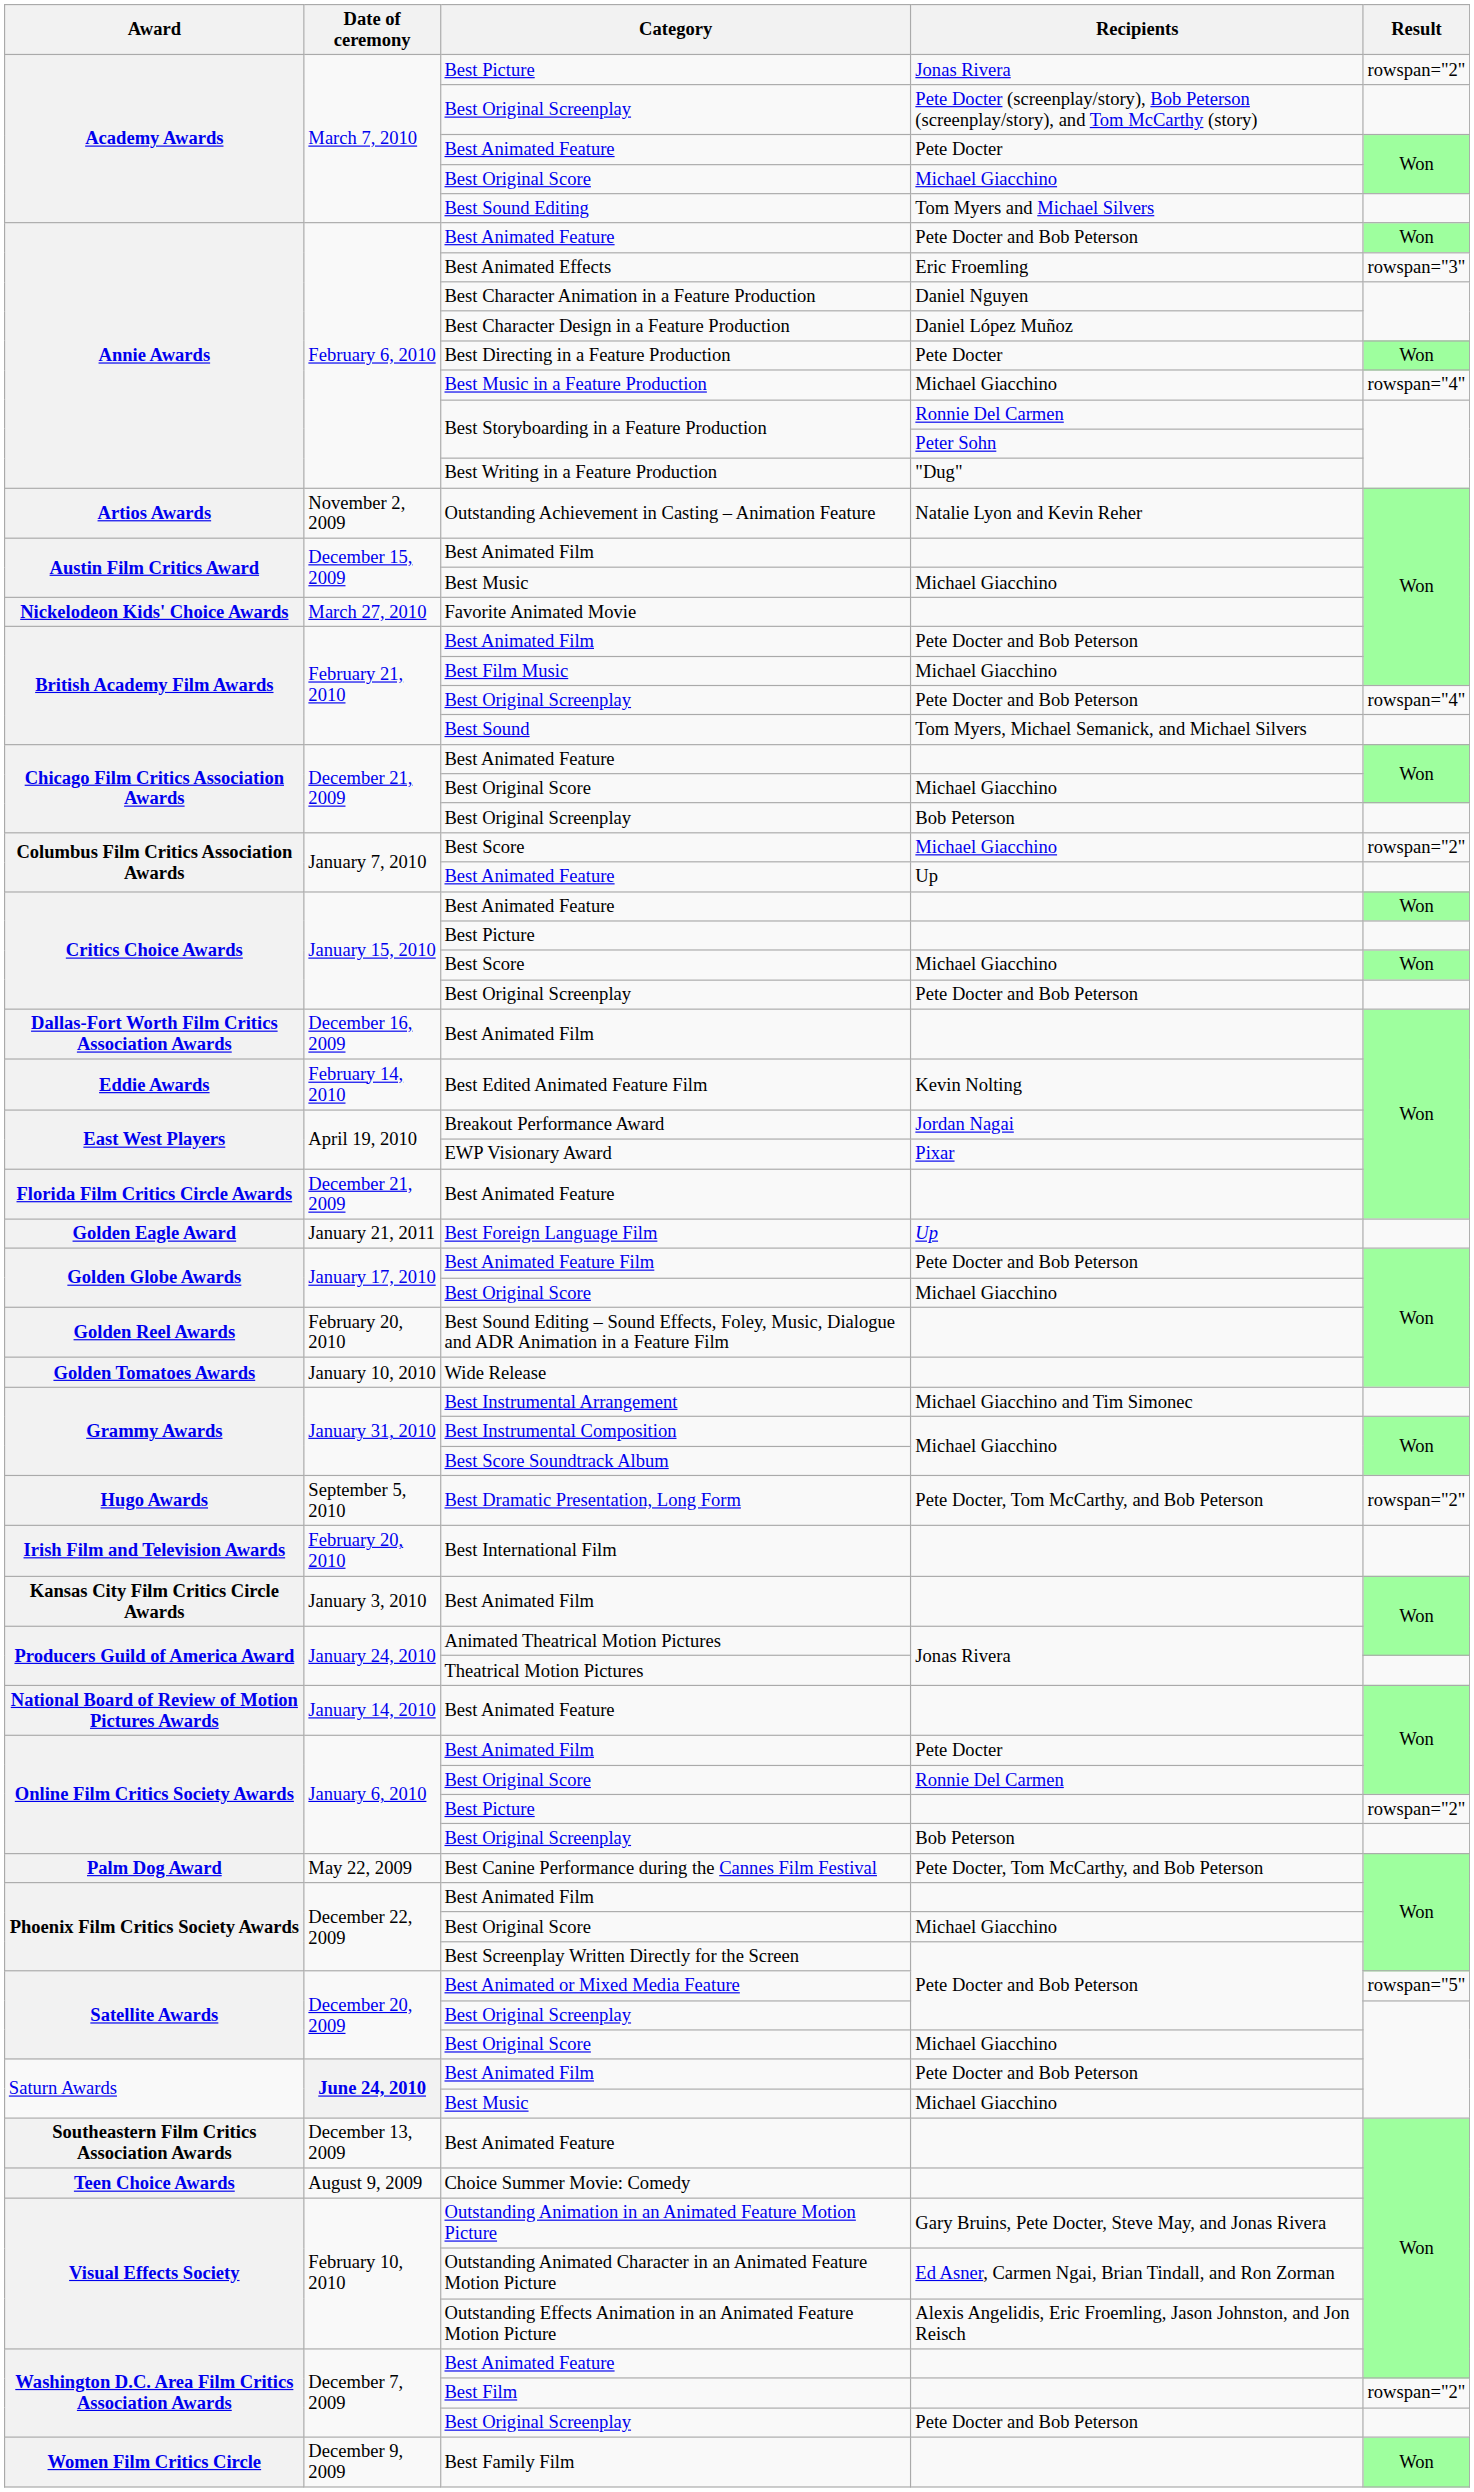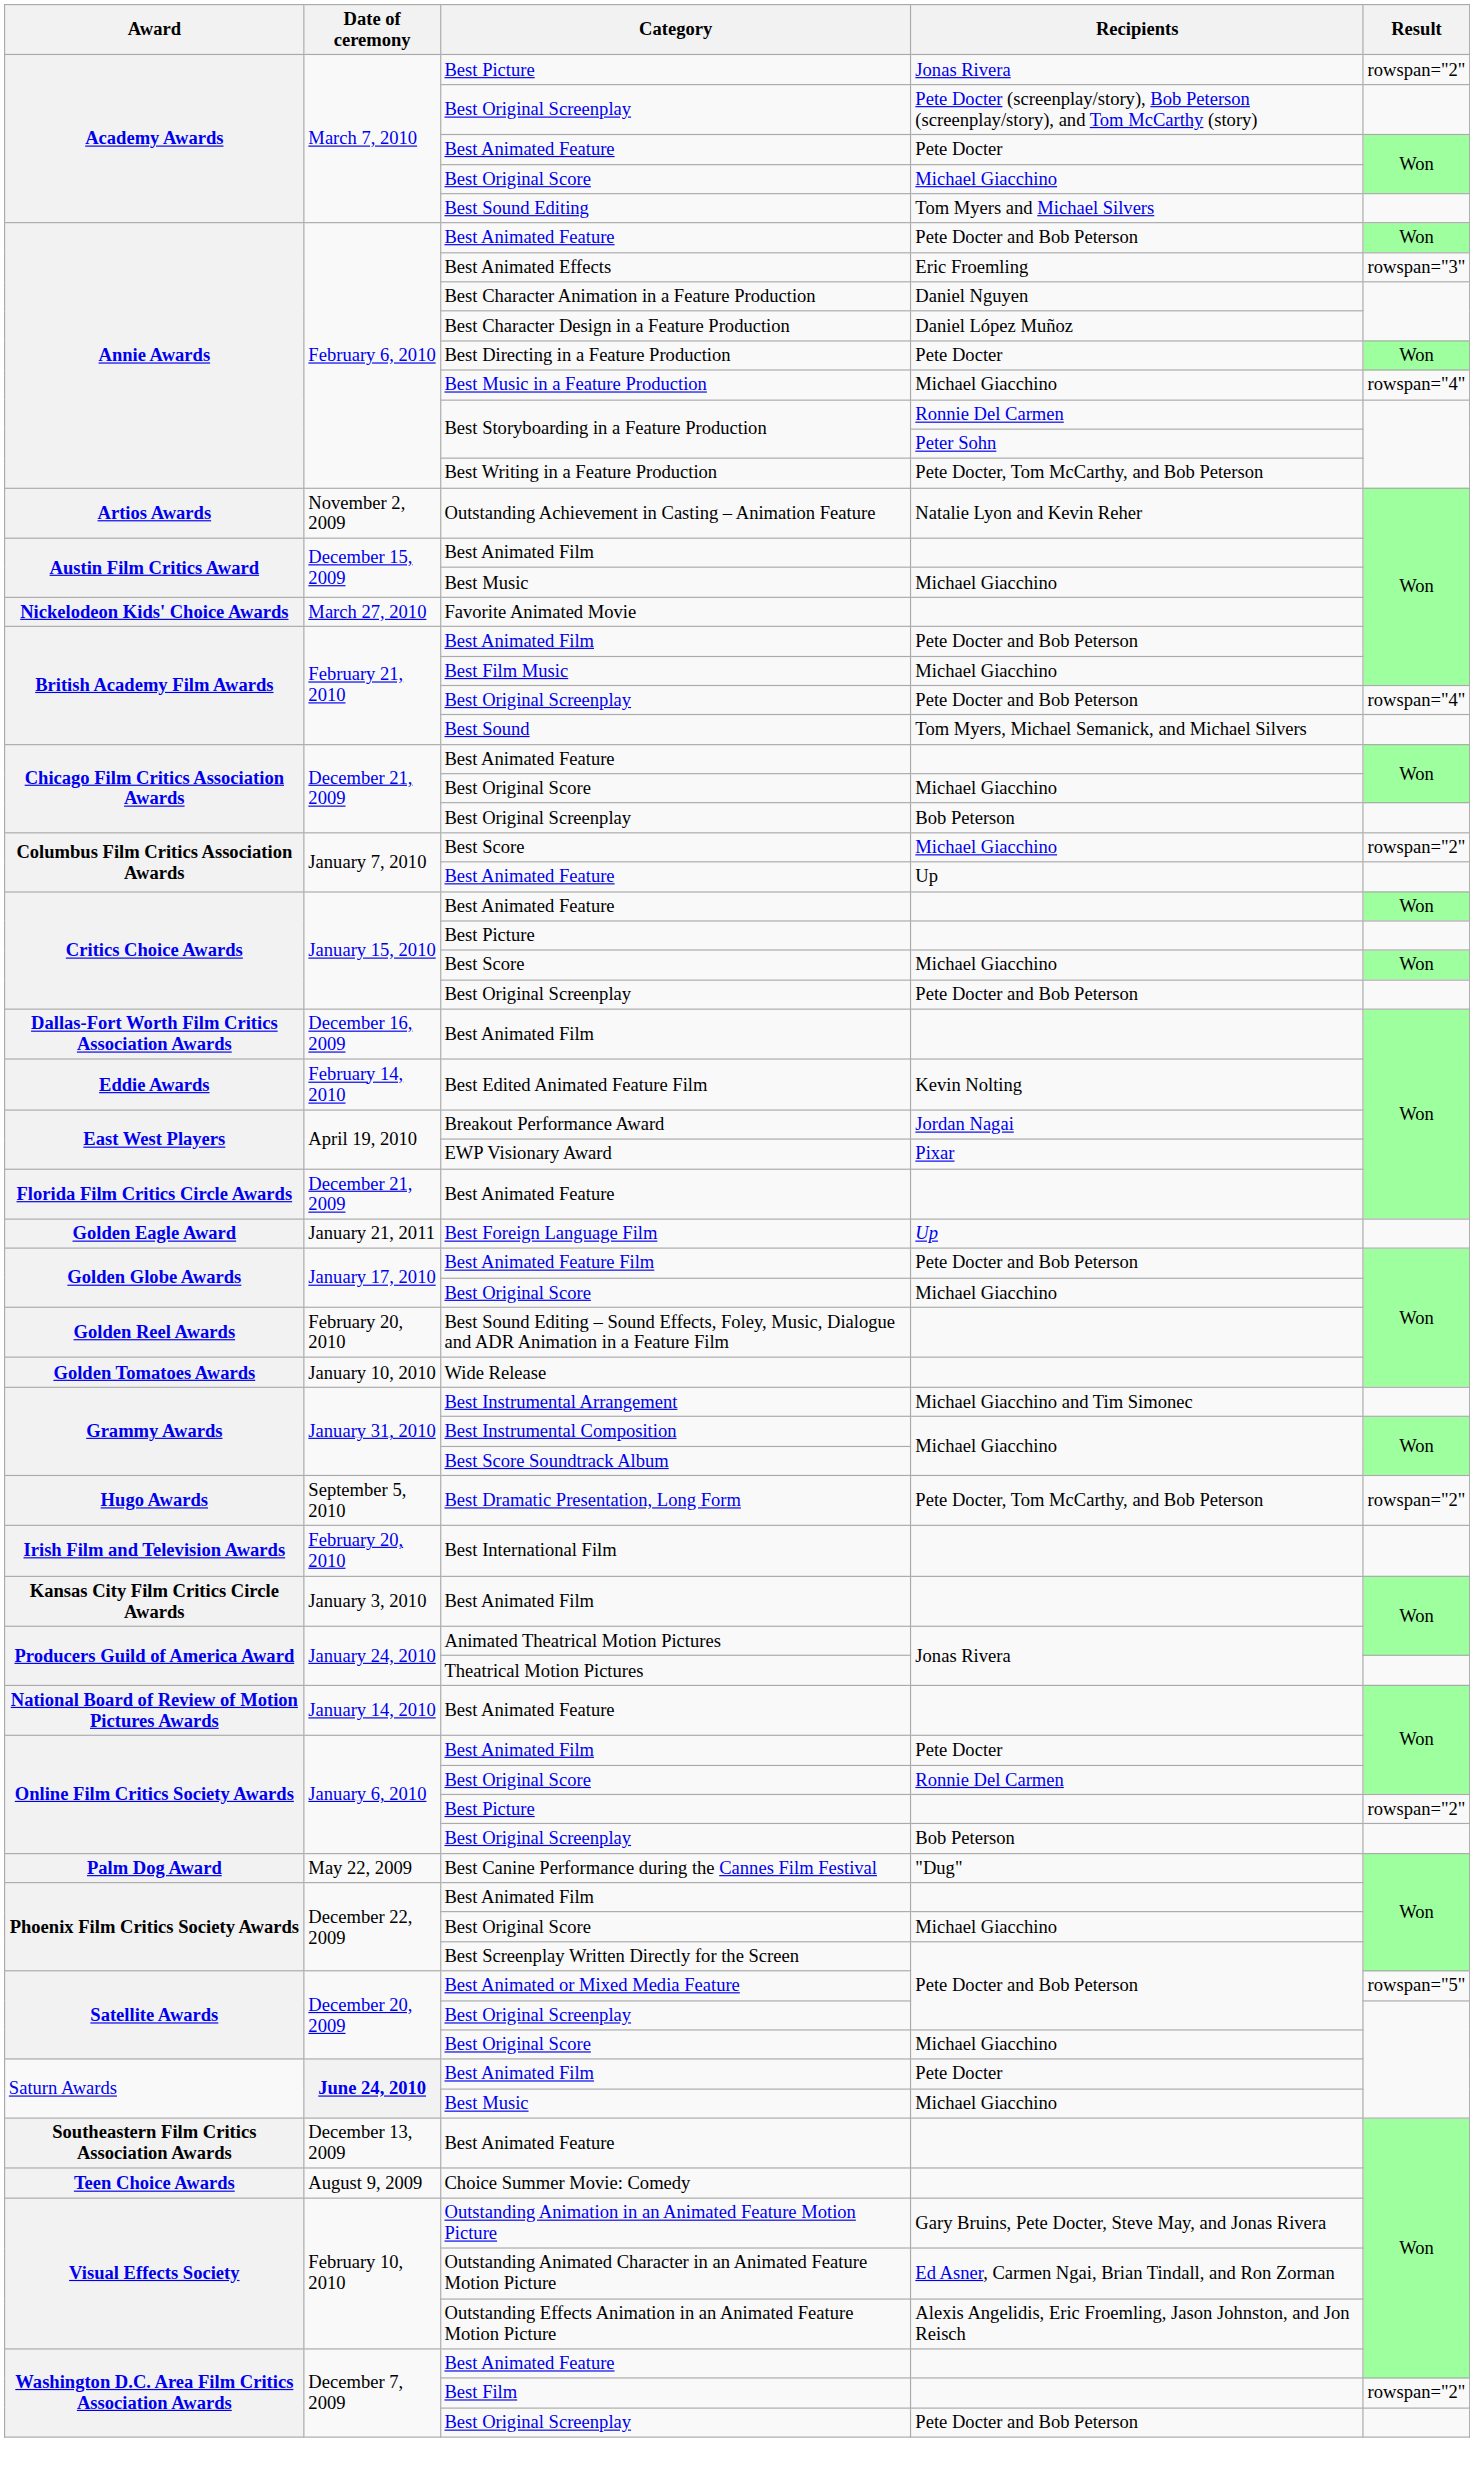(939, 473) "Dug" -> (1089, 473) Pete Docter, Tom McCarthy, and Bob Peterson
(1089, 1867) Pete Docter, Tom McCarthy, and Bob Peterson -> (939, 1867) "Dug"
(1027, 2073) Pete Docter and Bob Peterson -> (959, 2073) Pete Docter
- row: (154, 2462)
